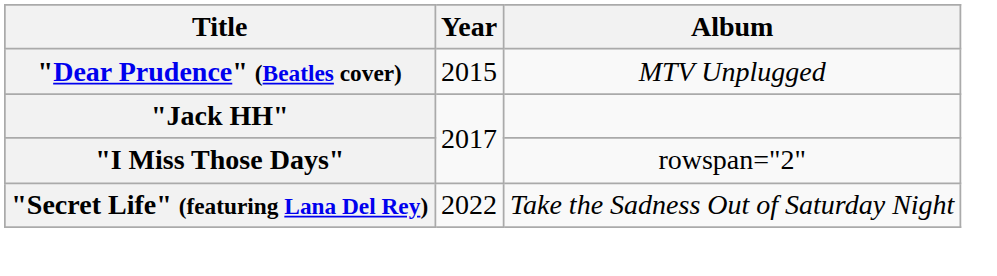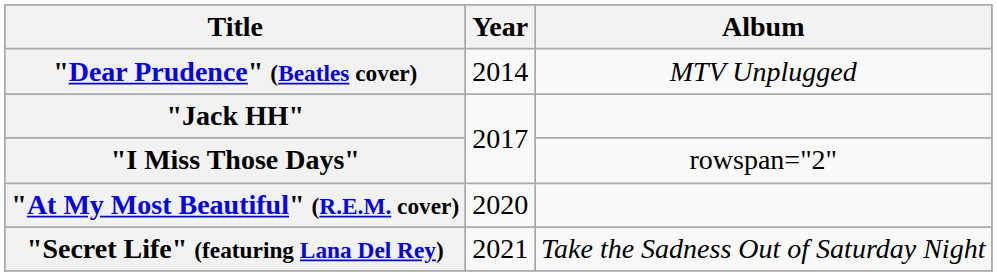(469, 71) 2015 -> (500, 71) 2014
+ row: (235, 204)
(469, 204) 2022 -> (500, 248) 2021
